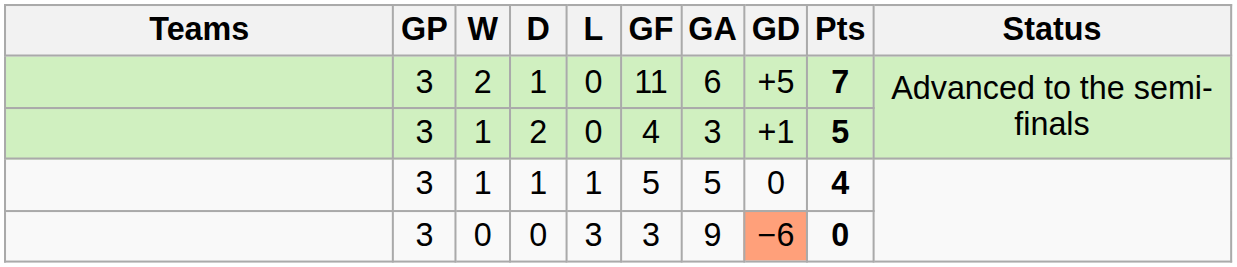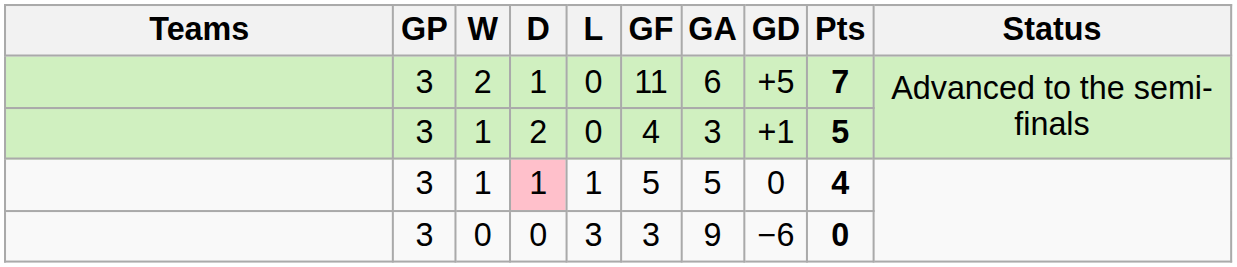(538, 183) no background -> (538, 183) pink background
(776, 235) lightsalmon background -> (776, 235) no background
